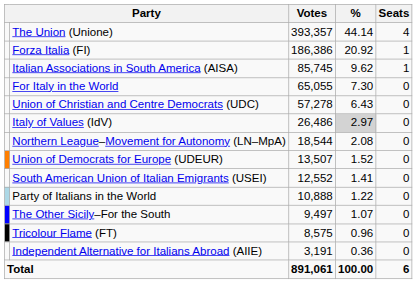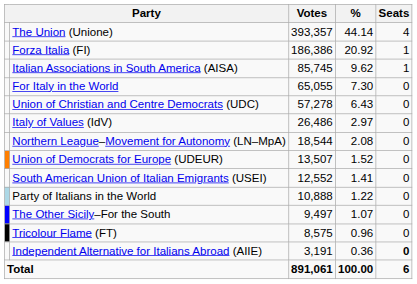(362, 123) lightgrey background -> (362, 123) no background
(406, 251) normal -> (406, 251) bold
